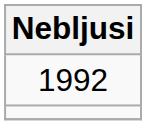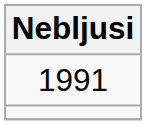(73, 79) 1992 -> (73, 79) 1991
